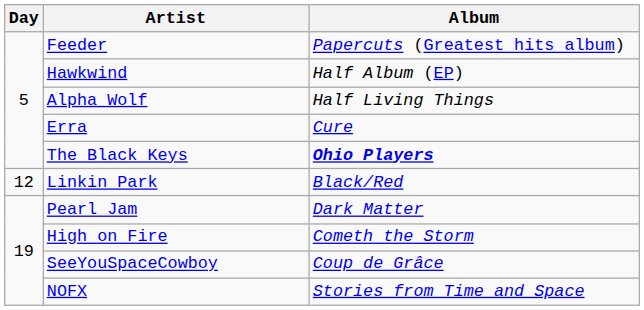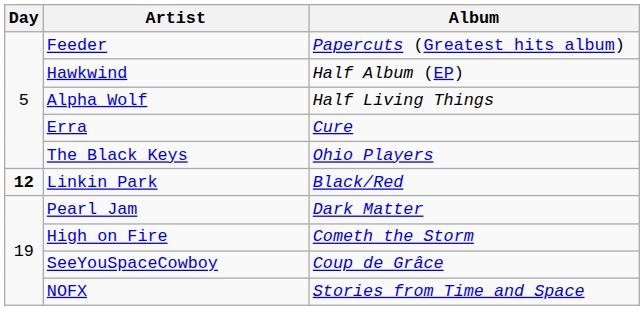(373, 155) bold -> (373, 155) normal
(24, 182) normal -> (24, 182) bold
